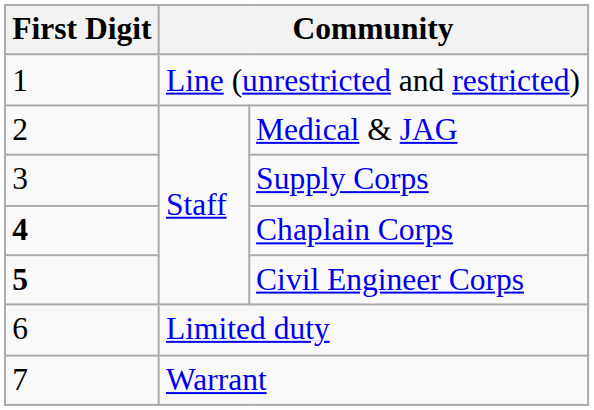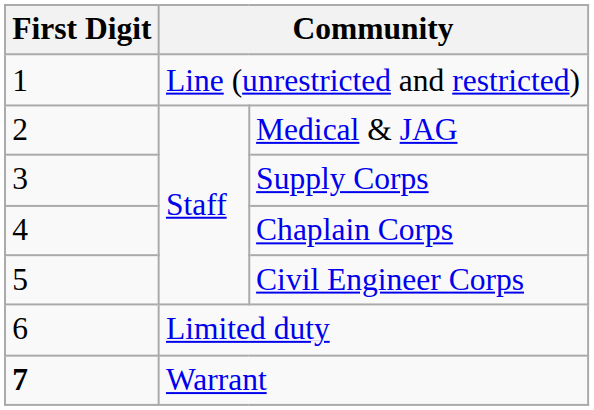(20, 229) bold -> (20, 229) normal
(20, 279) bold -> (20, 279) normal
(20, 379) normal -> (20, 379) bold
